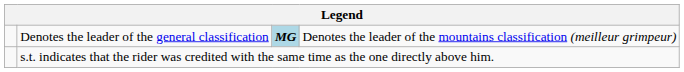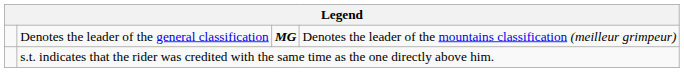(286, 36) lightblue background -> (286, 36) no background
